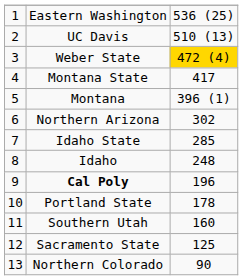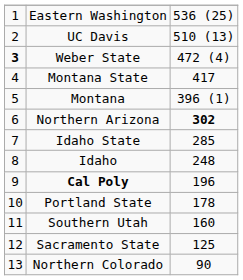(15, 57) normal -> (15, 57) bold
(204, 57) gold background -> (204, 57) no background
(204, 119) normal -> (204, 119) bold
